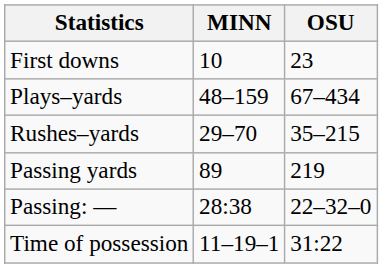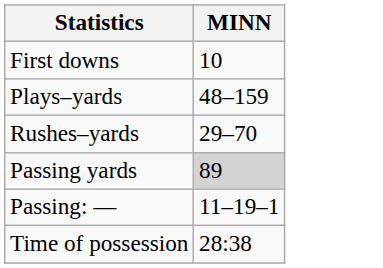- column: (331, 23)
(211, 170) no background -> (211, 170) lightgrey background
(226, 207) 28:38 -> (239, 207) 11–19–1
(239, 243) 11–19–1 -> (226, 243) 28:38
